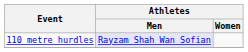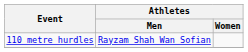(154, 40) lavender background -> (154, 40) no background
